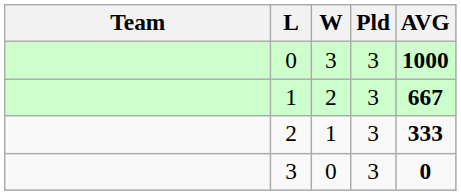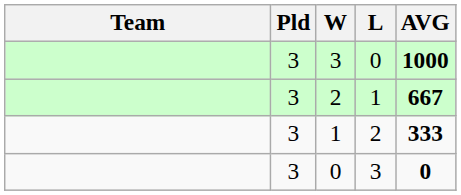columns swapped: (373, 23) <-> (291, 23)
